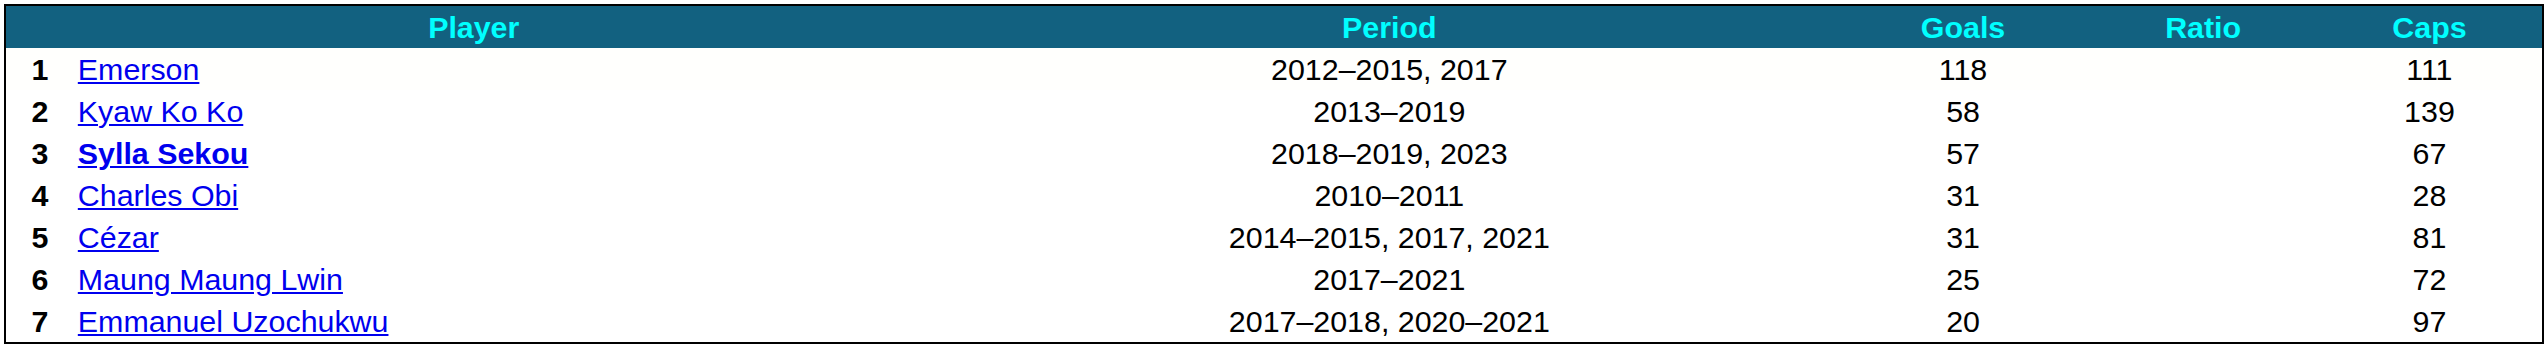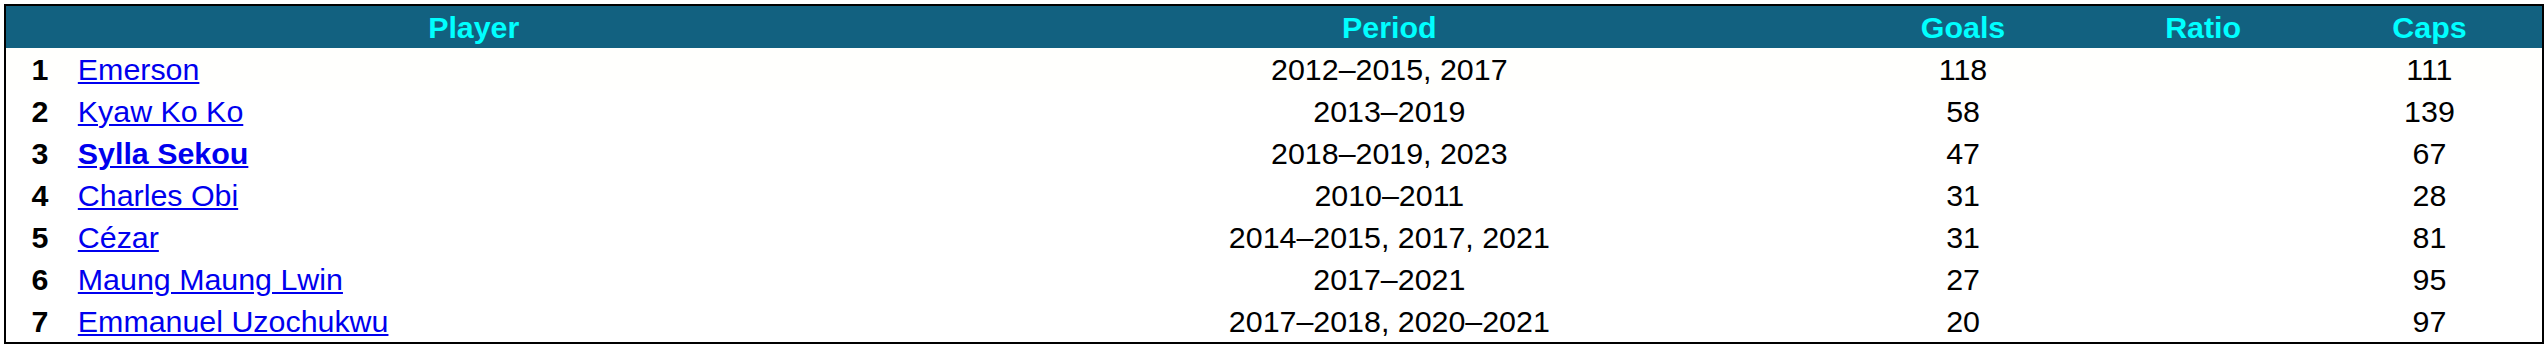(1963, 153) 57 -> (1963, 153) 47
(1963, 279) 25 -> (1963, 279) 27
(2429, 279) 72 -> (2429, 279) 95
